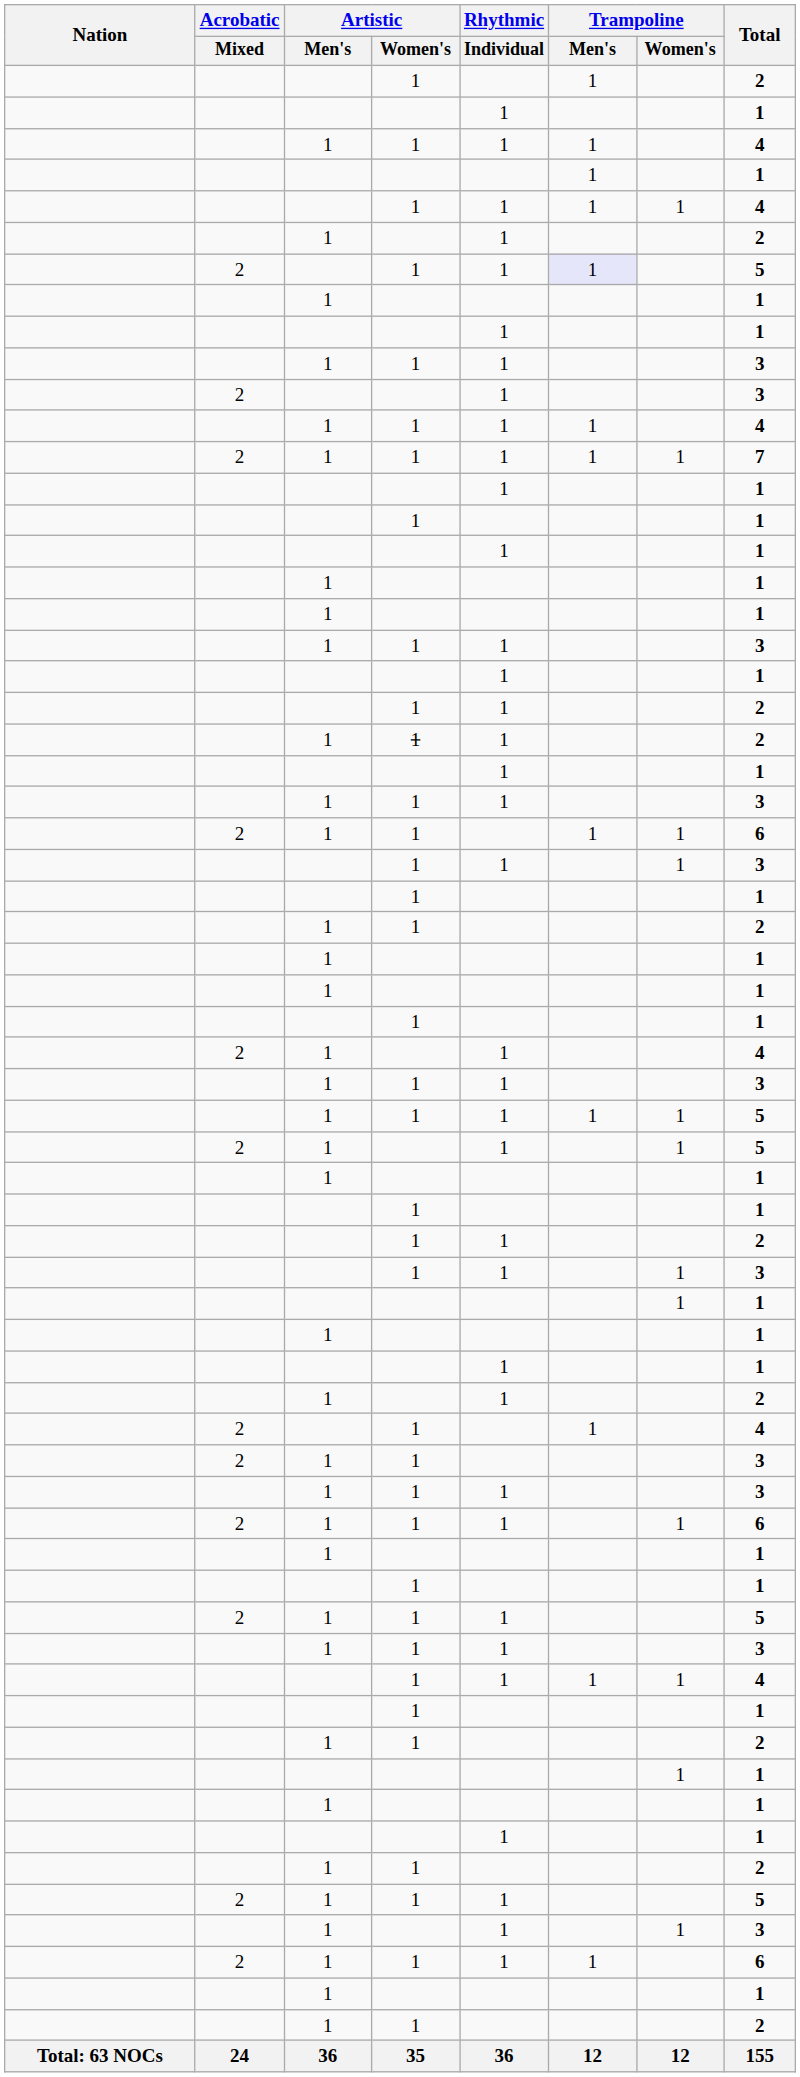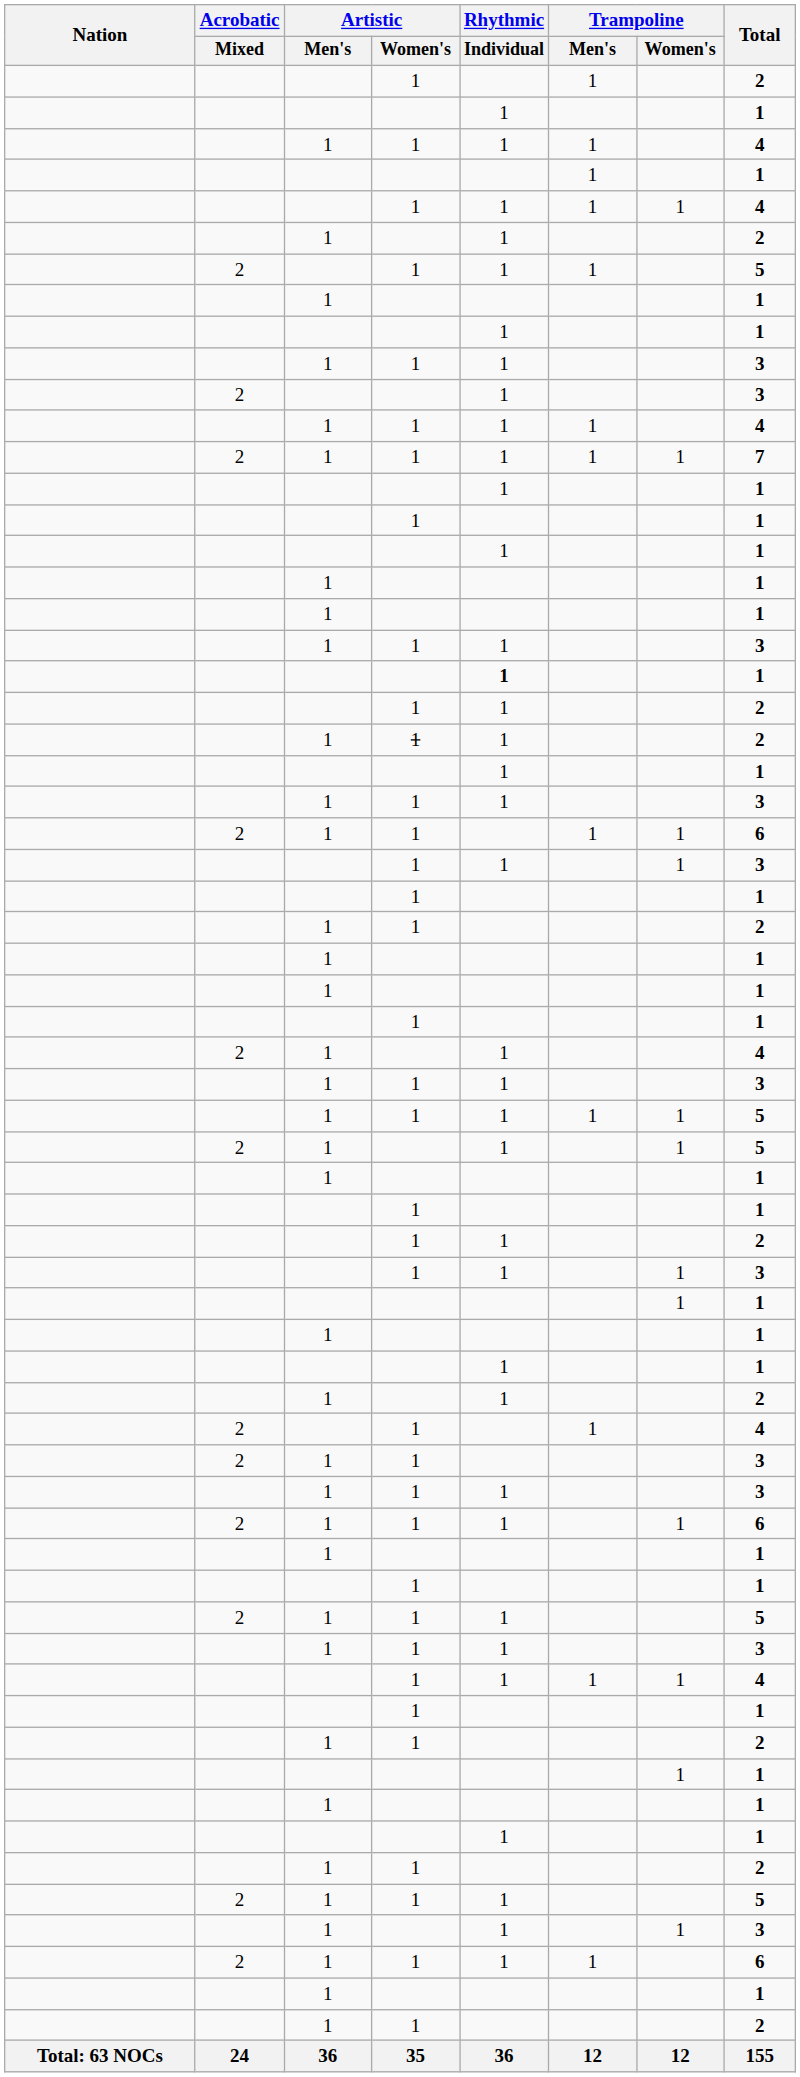(592, 269) lavender background -> (592, 269) no background
(504, 677) normal -> (504, 677) bold
